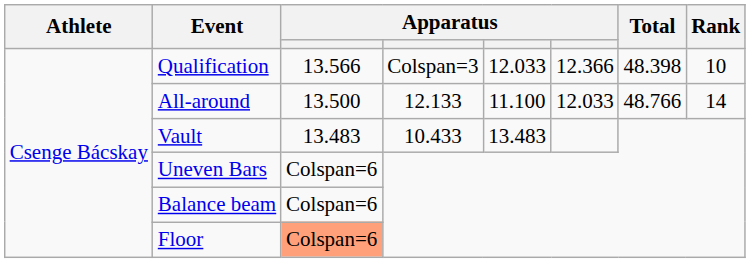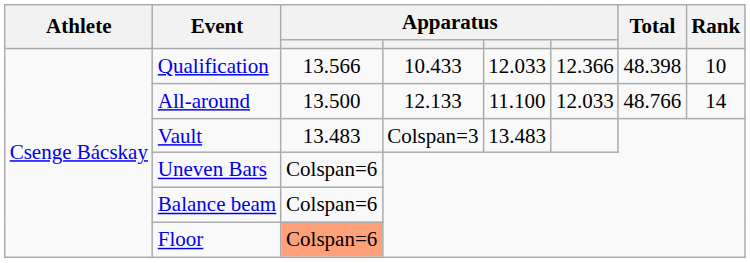(433, 66) Colspan=3 -> (433, 66) 10.433
(433, 135) 10.433 -> (433, 135) Colspan=3
